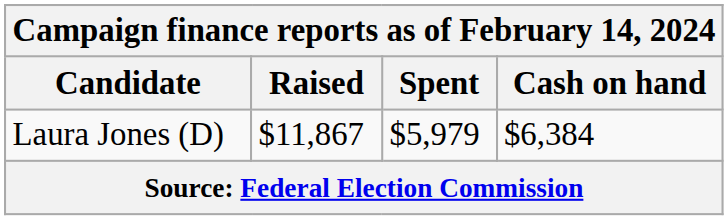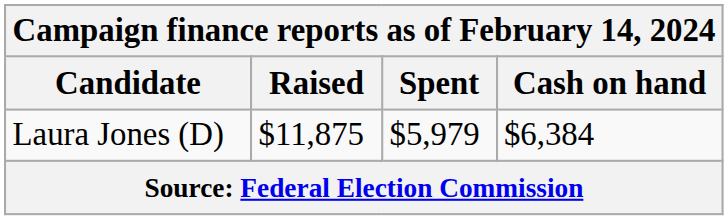(311, 134) $11,867 -> (311, 134) $11,875
